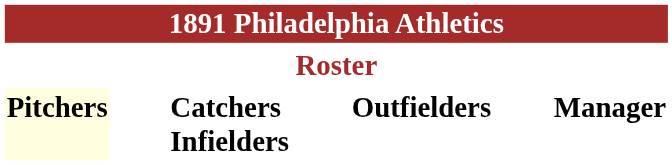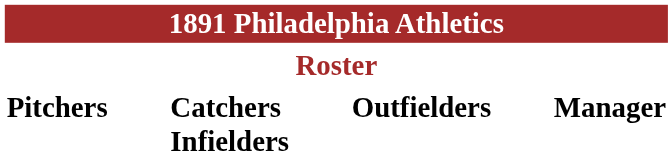(57, 106) lightyellow background -> (57, 106) no background
